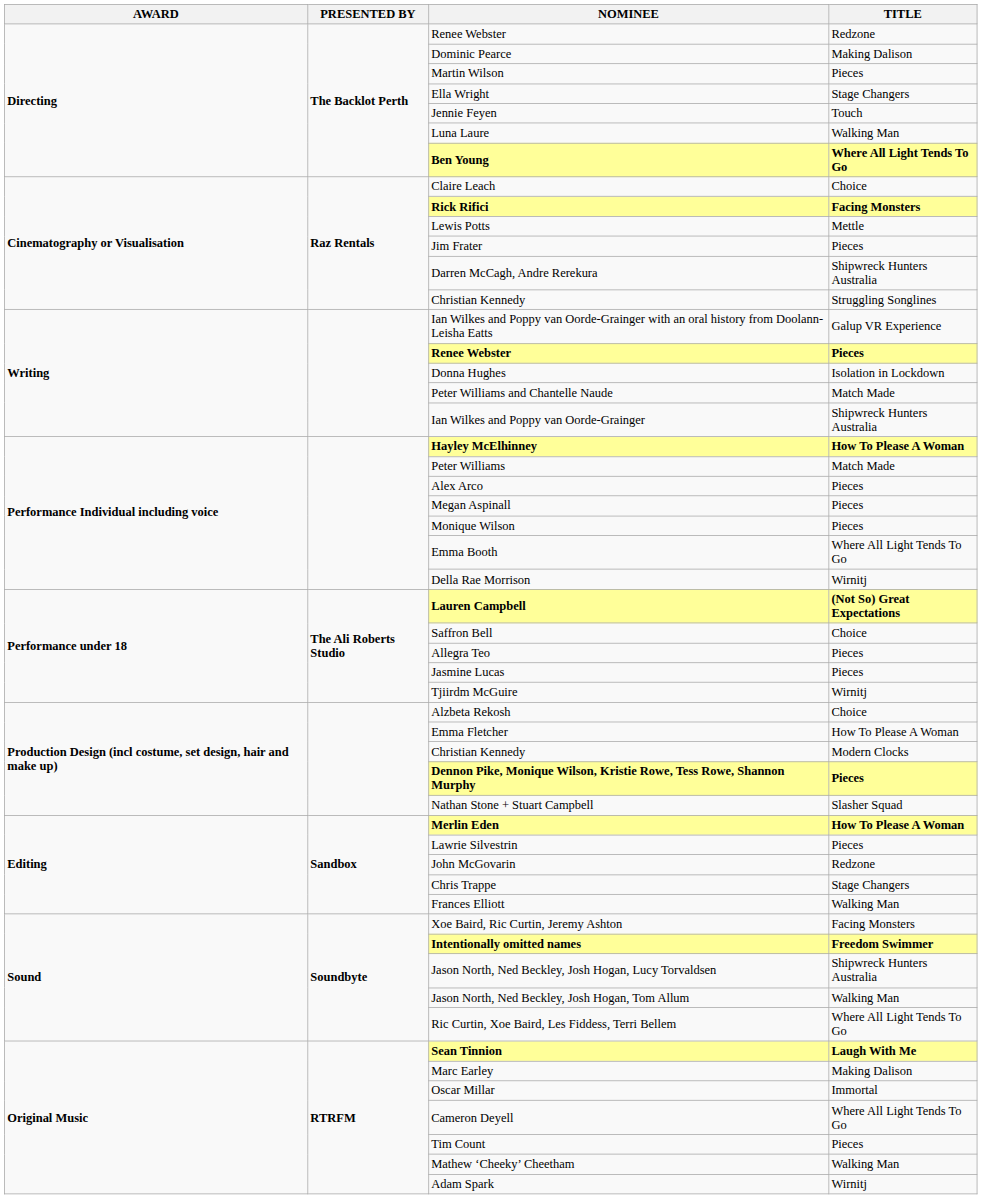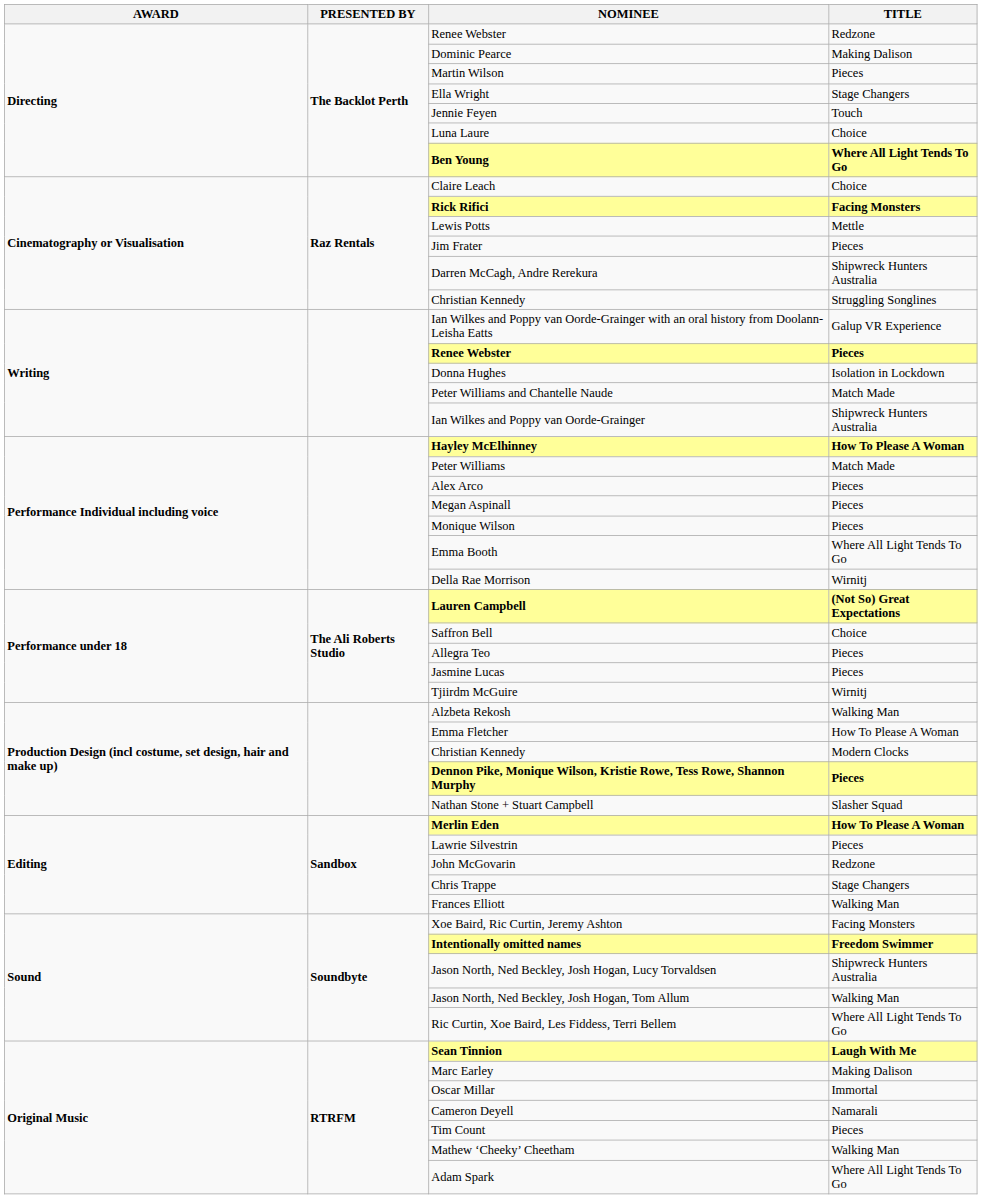(865, 133) Walking Man -> (849, 133) Choice
(849, 712) Choice -> (865, 712) Walking Man
(896, 1117) Where All Light Tends To Go -> (855, 1110) Namarali
(849, 1184) Wirnitj -> (896, 1176) Where All Light Tends To Go
